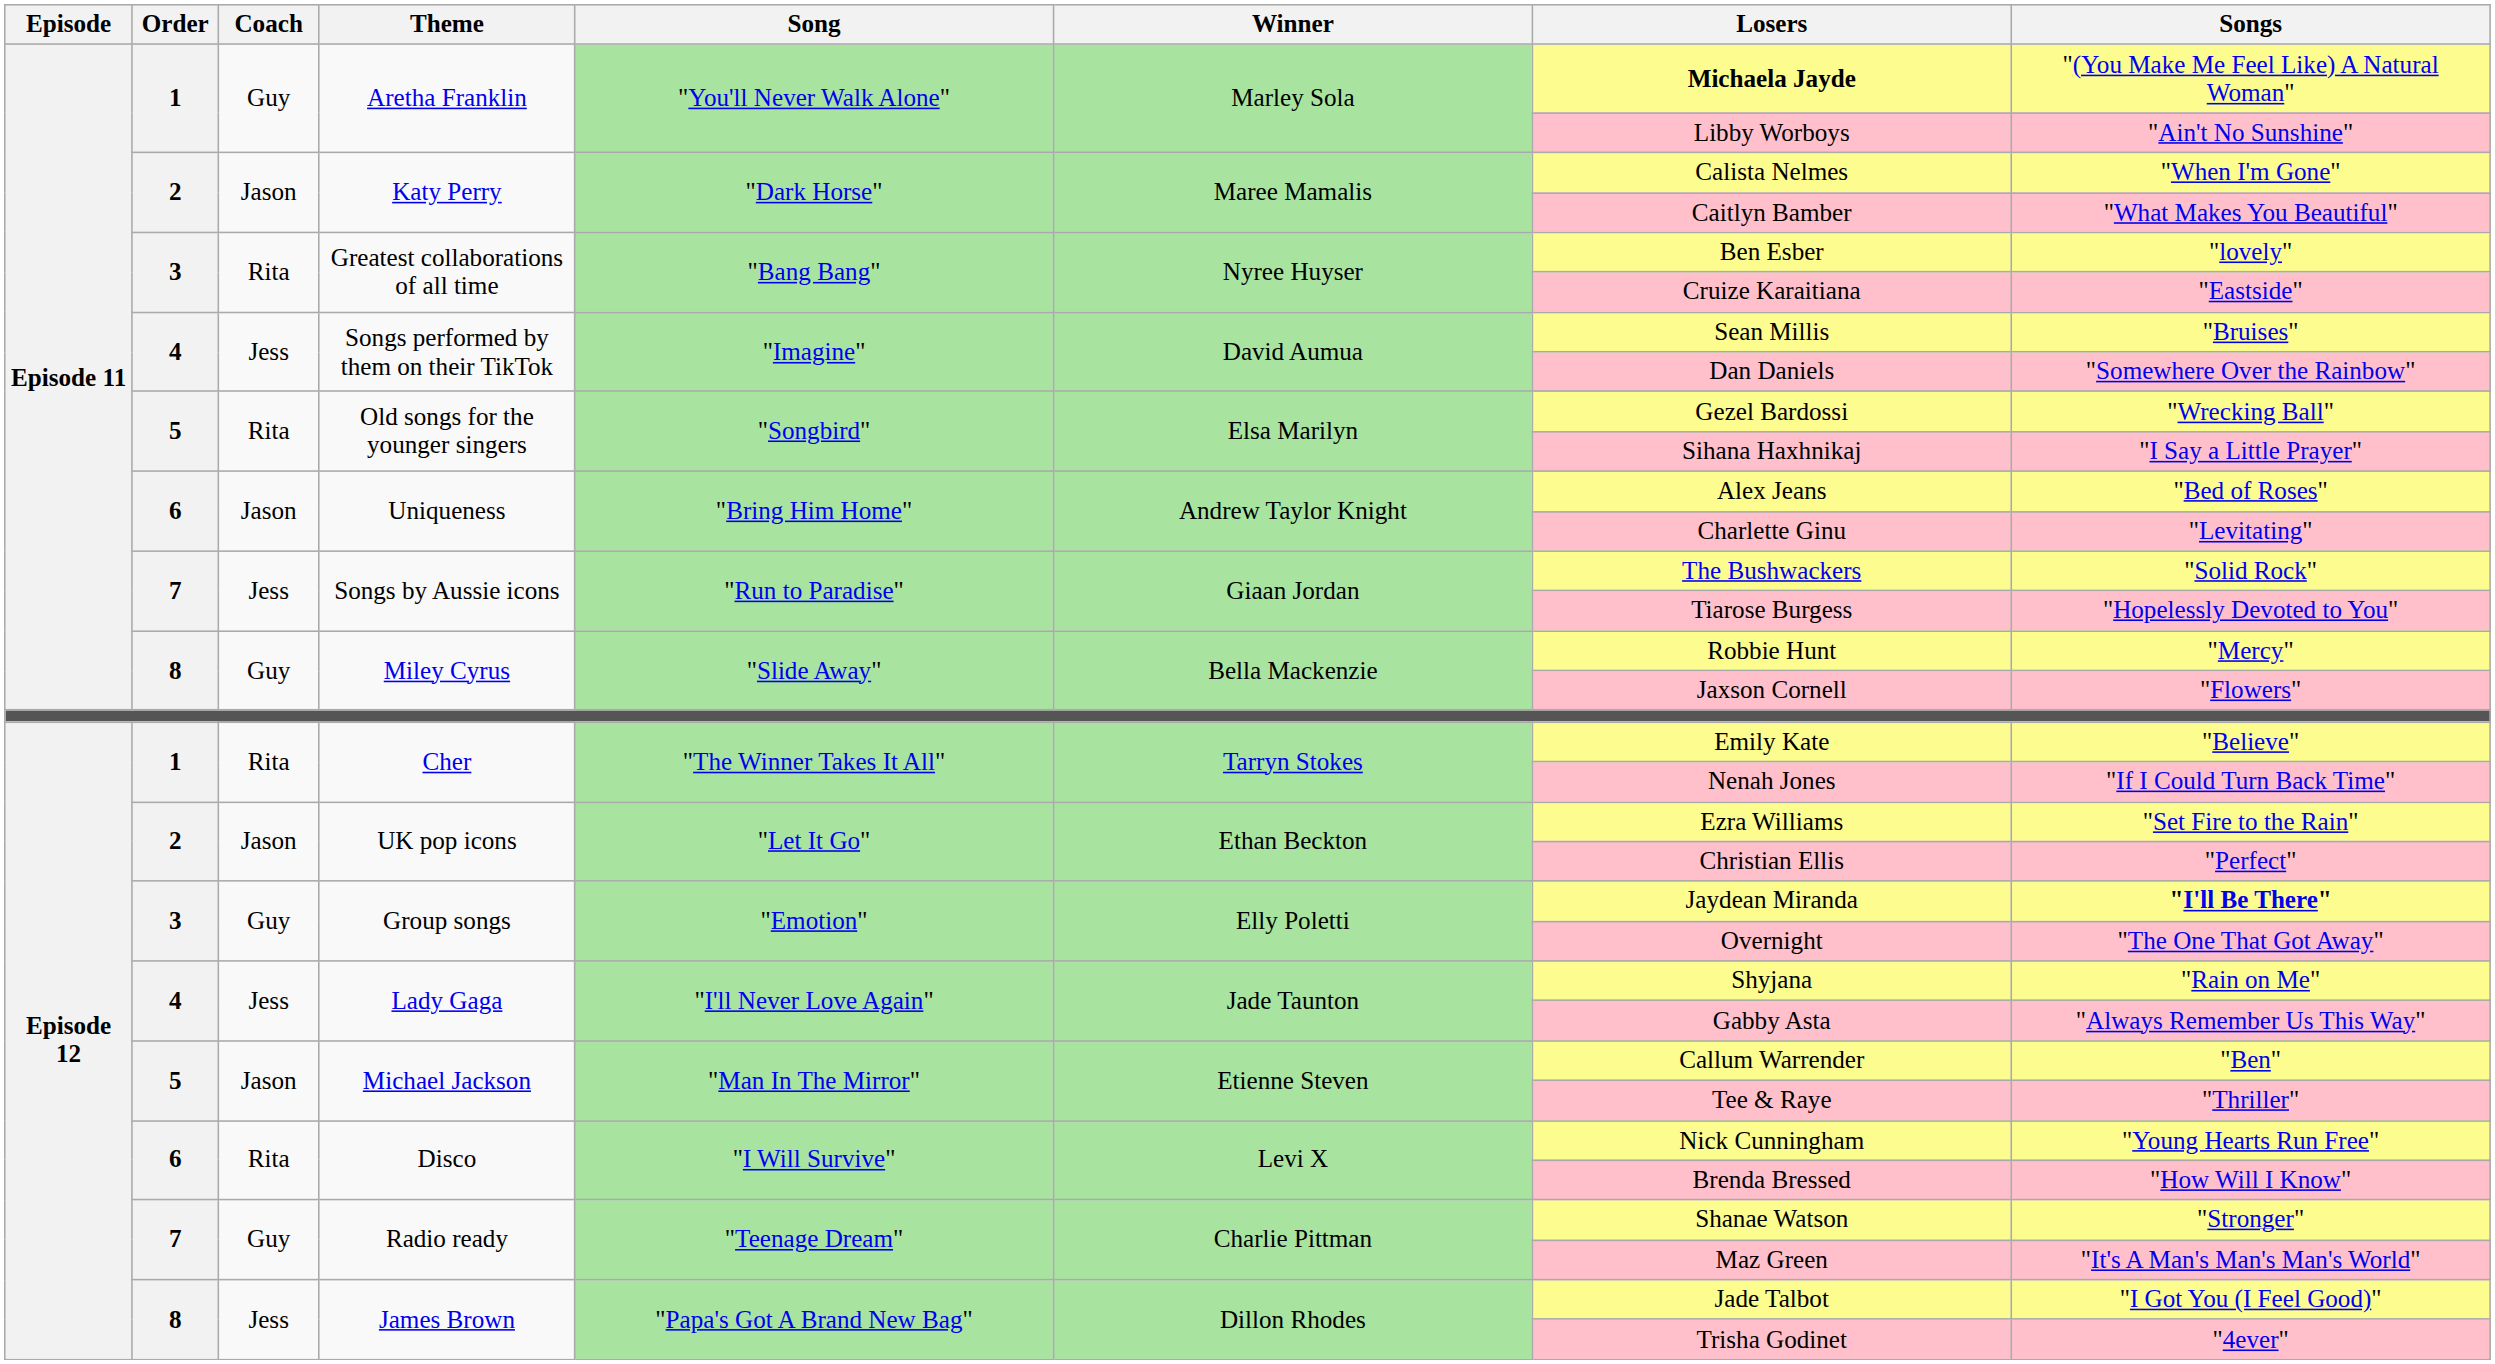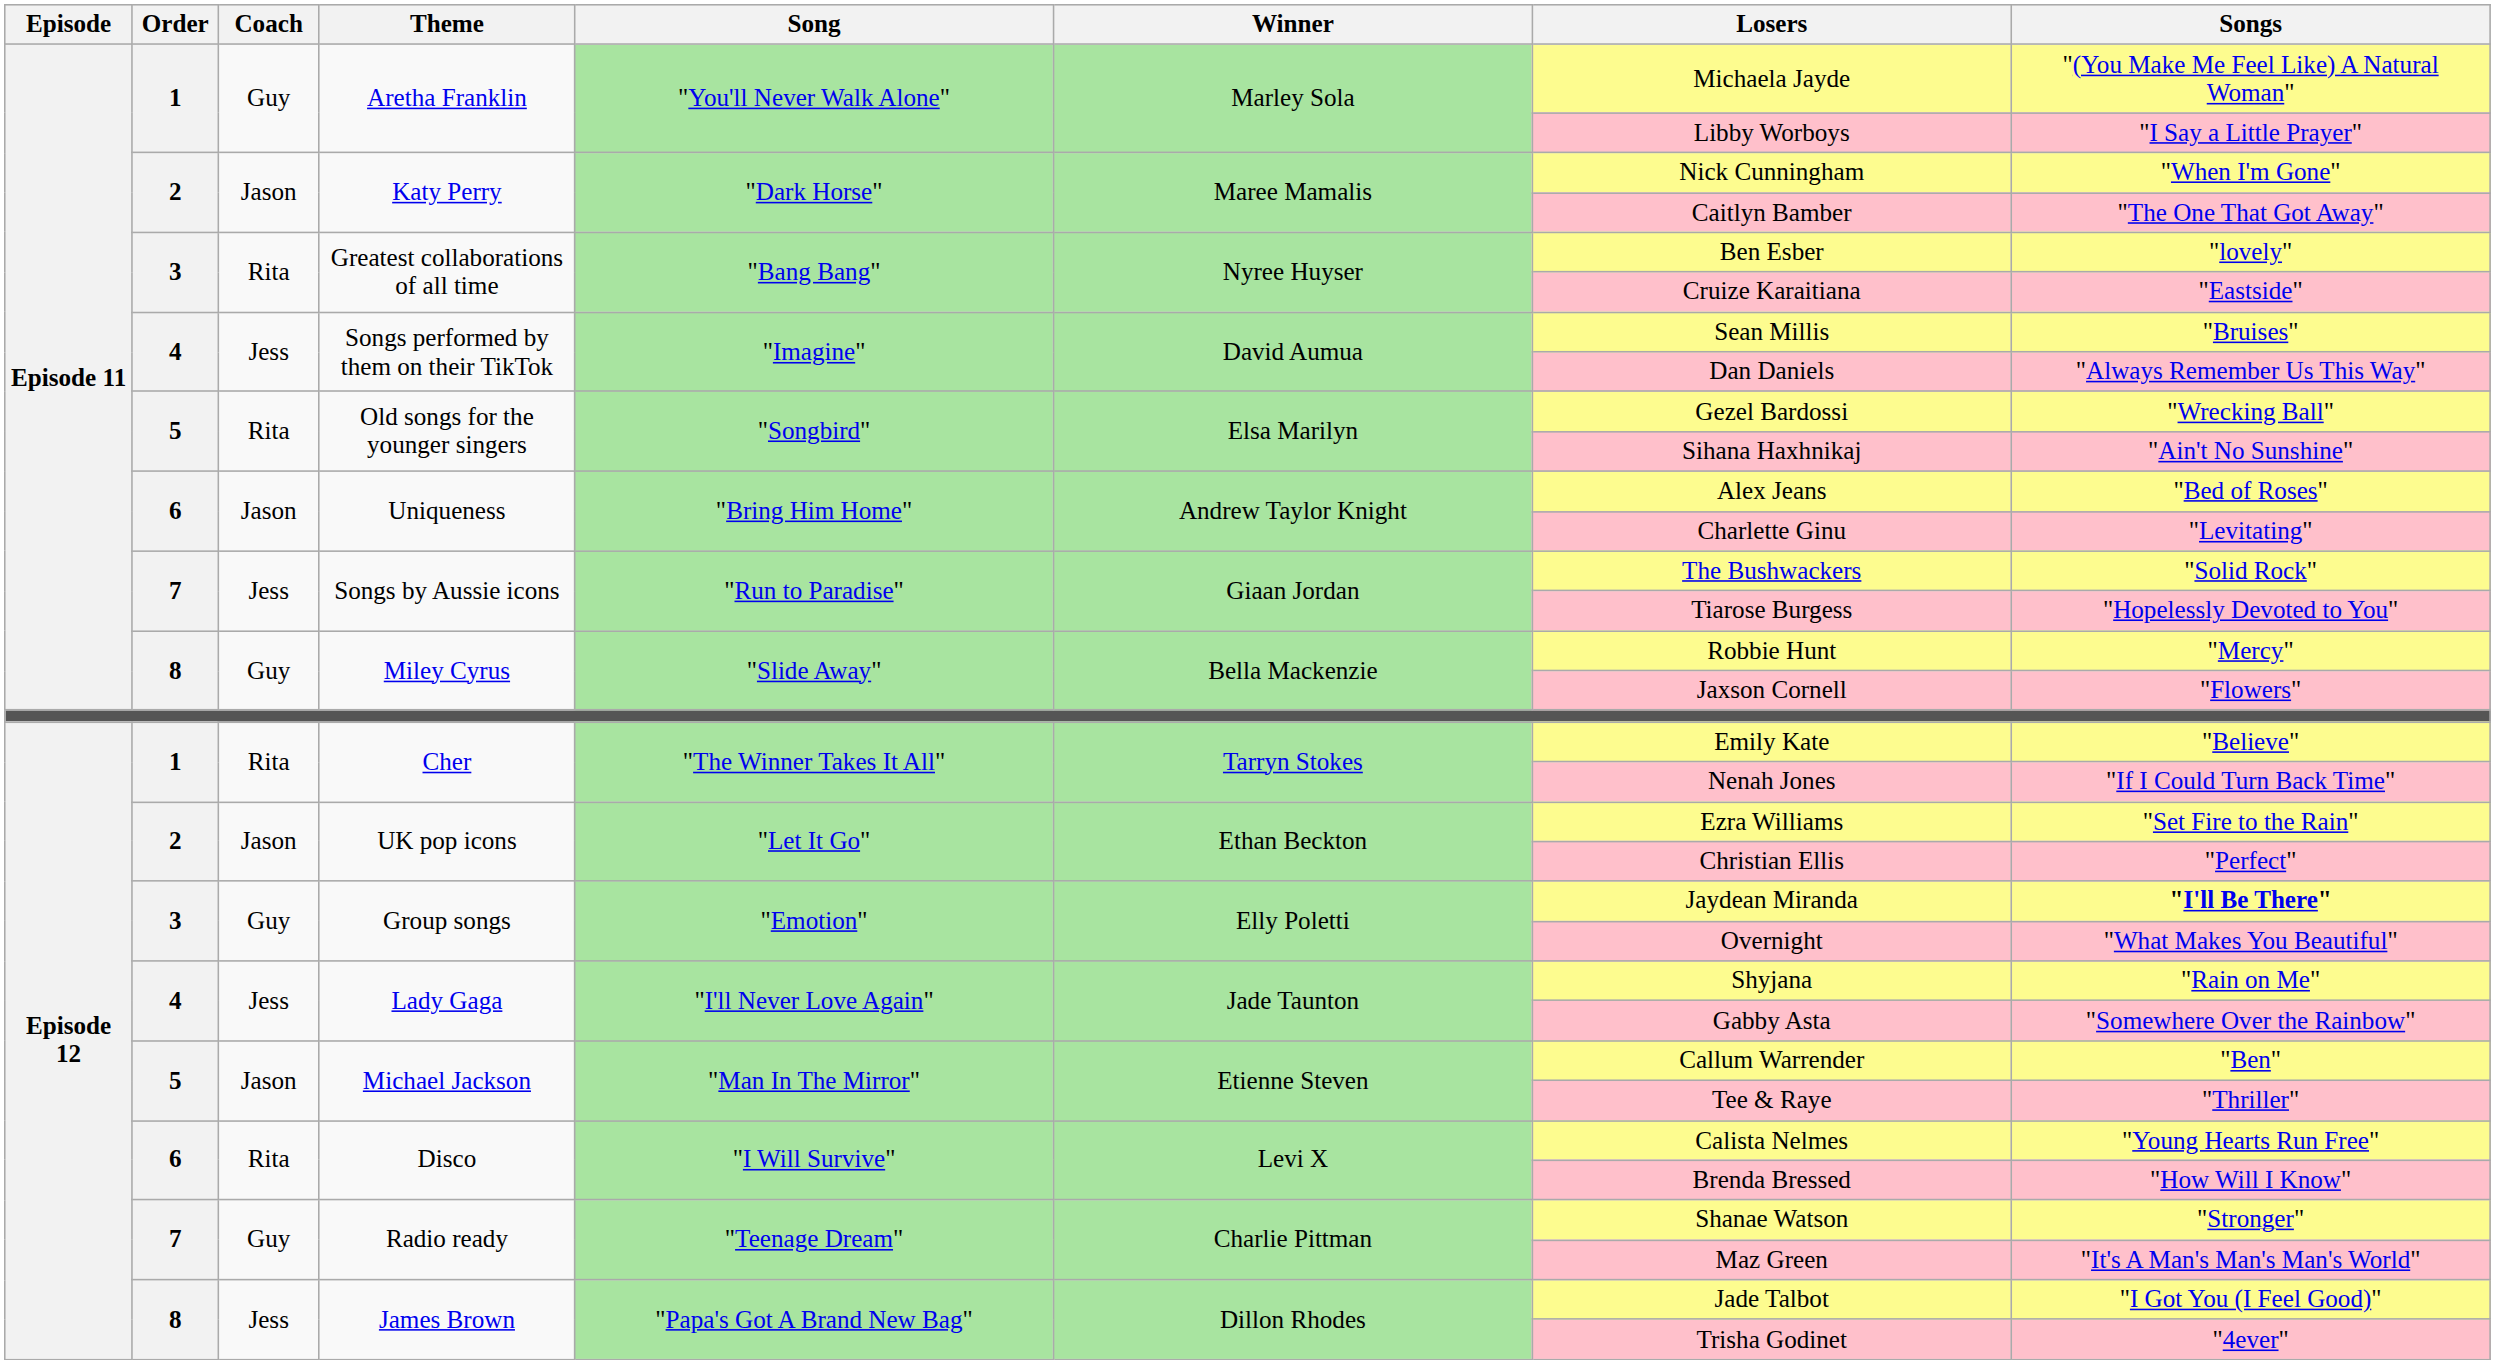(1772, 78) bold -> (1772, 78) normal
(2251, 132) "Ain't No Sunshine" -> (2251, 132) "I Say a Little Prayer"
(1772, 172) Calista Nelmes -> (1772, 172) Nick Cunningham
(2251, 212) "What Makes You Beautiful" -> (2251, 212) "The One That Got Away"
(2251, 371) "Somewhere Over the Rainbow" -> (2251, 371) "Always Remember Us This Way"
(2251, 451) "I Say a Little Prayer" -> (2251, 451) "Ain't No Sunshine"
(2251, 940) "The One That Got Away" -> (2251, 940) "What Makes You Beautiful"
(2251, 1020) "Always Remember Us This Way" -> (2251, 1020) "Somewhere Over the Rainbow"
(1772, 1139) Nick Cunningham -> (1772, 1139) Calista Nelmes
